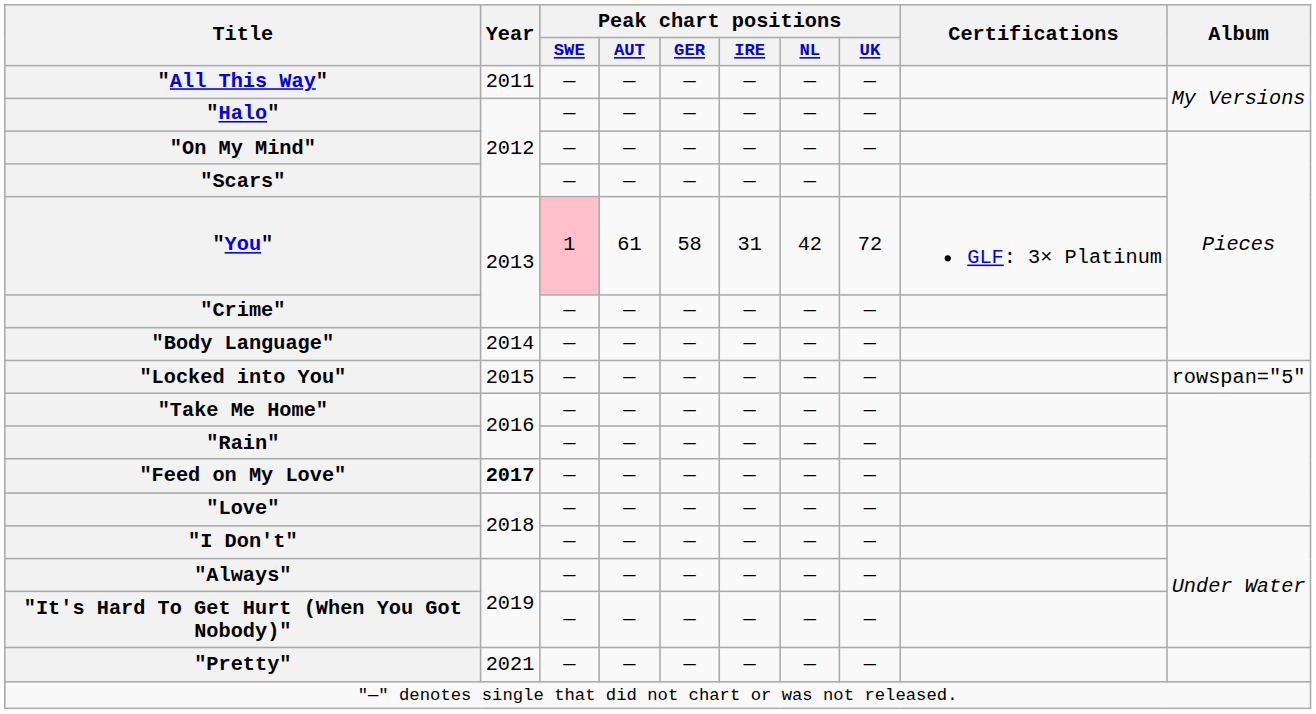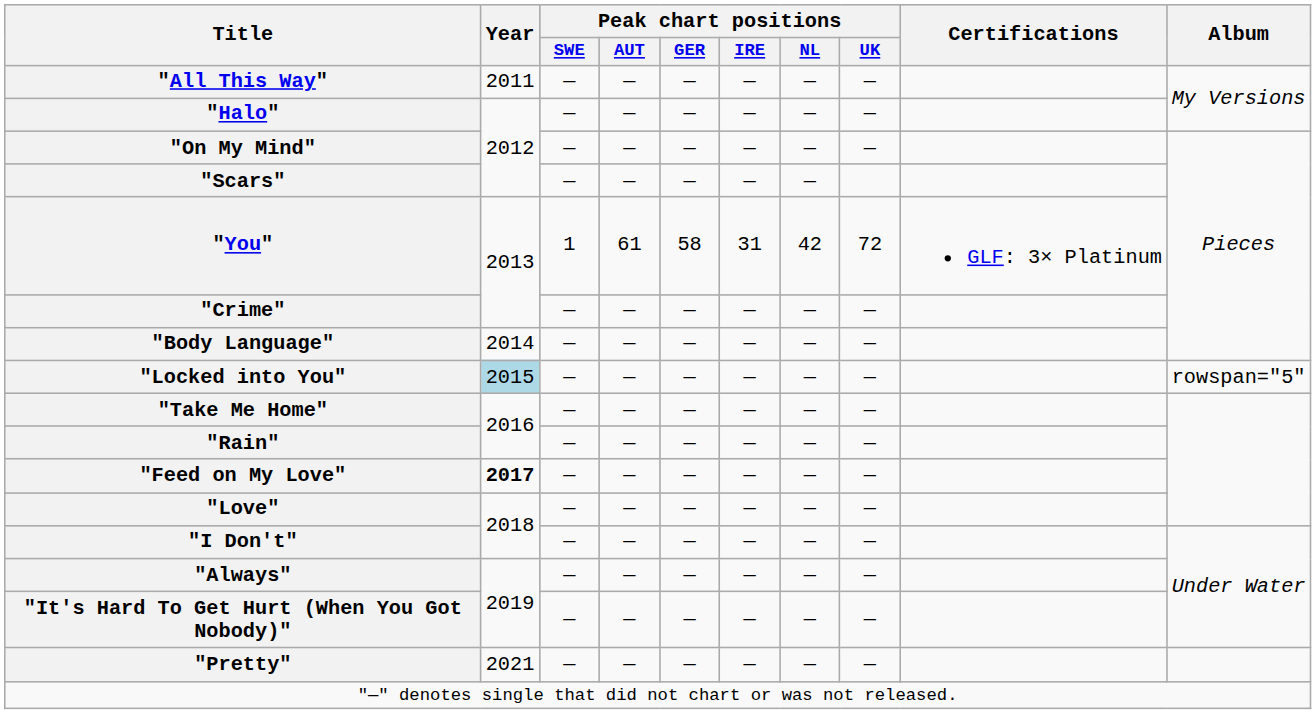(569, 246) pink background -> (569, 246) no background
(510, 377) no background -> (510, 377) lightblue background
